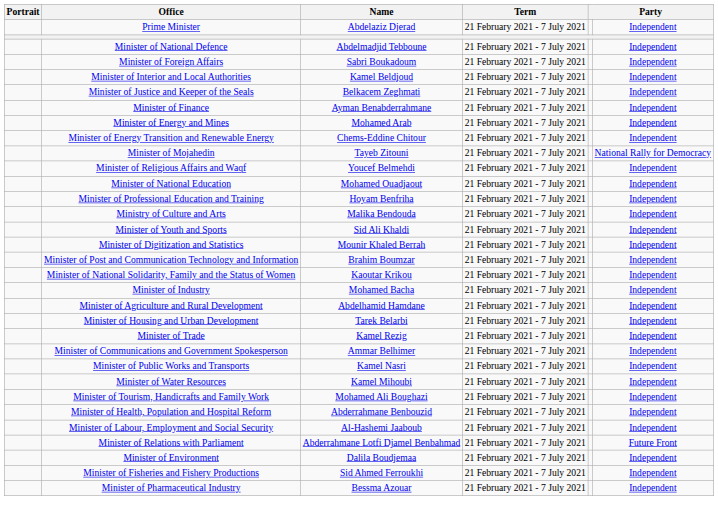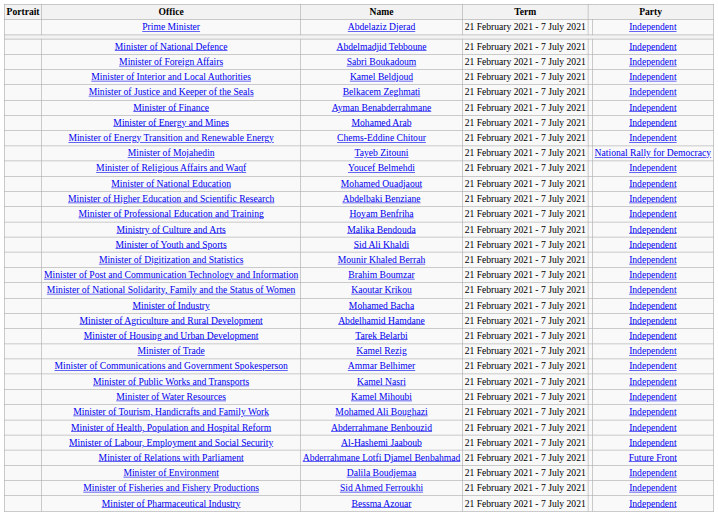+ row: (171, 199)
